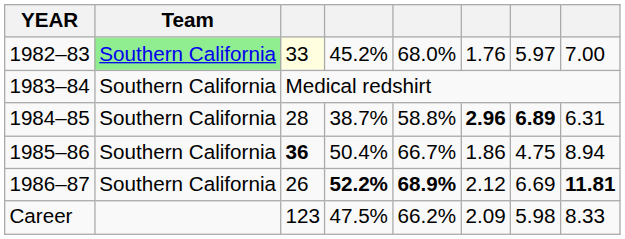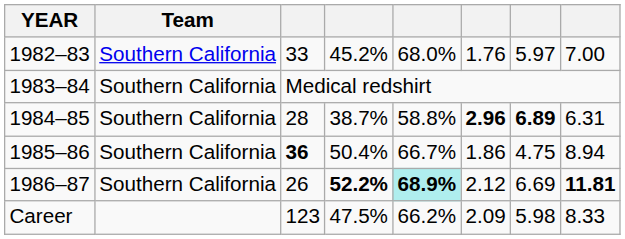(188, 53) lightgreen background -> (188, 53) no background
(297, 53) lightyellow background -> (297, 53) no background
(427, 184) no background -> (427, 184) paleturquoise background
